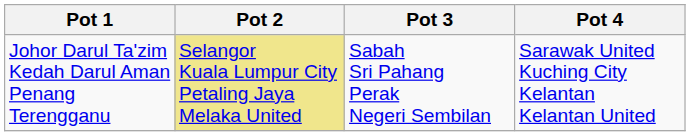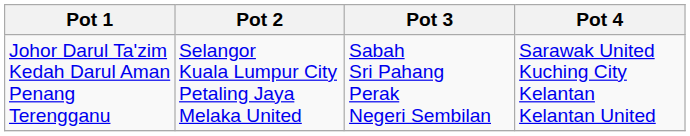(258, 82) khaki background -> (258, 82) no background
